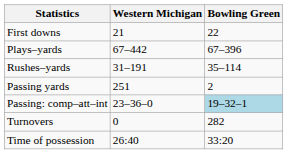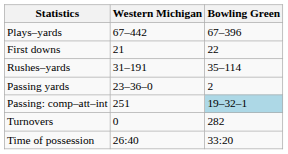rows swapped: (34, 31) <-> (34, 49)
(121, 85) 251 -> (133, 85) 23–36–0
(133, 103) 23–36–0 -> (121, 103) 251
